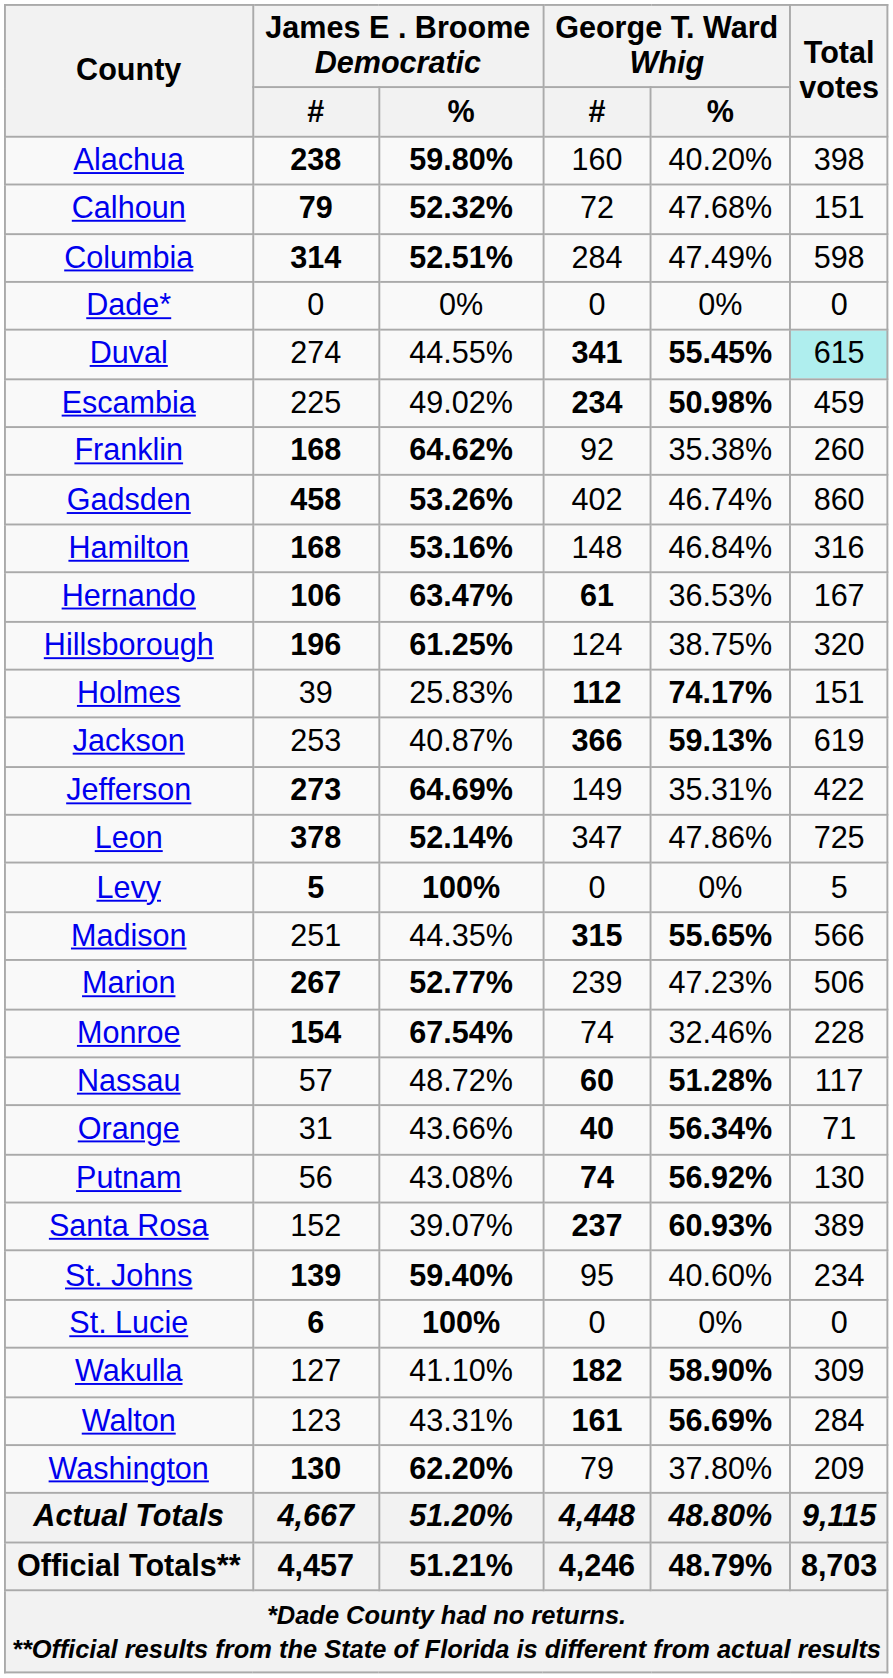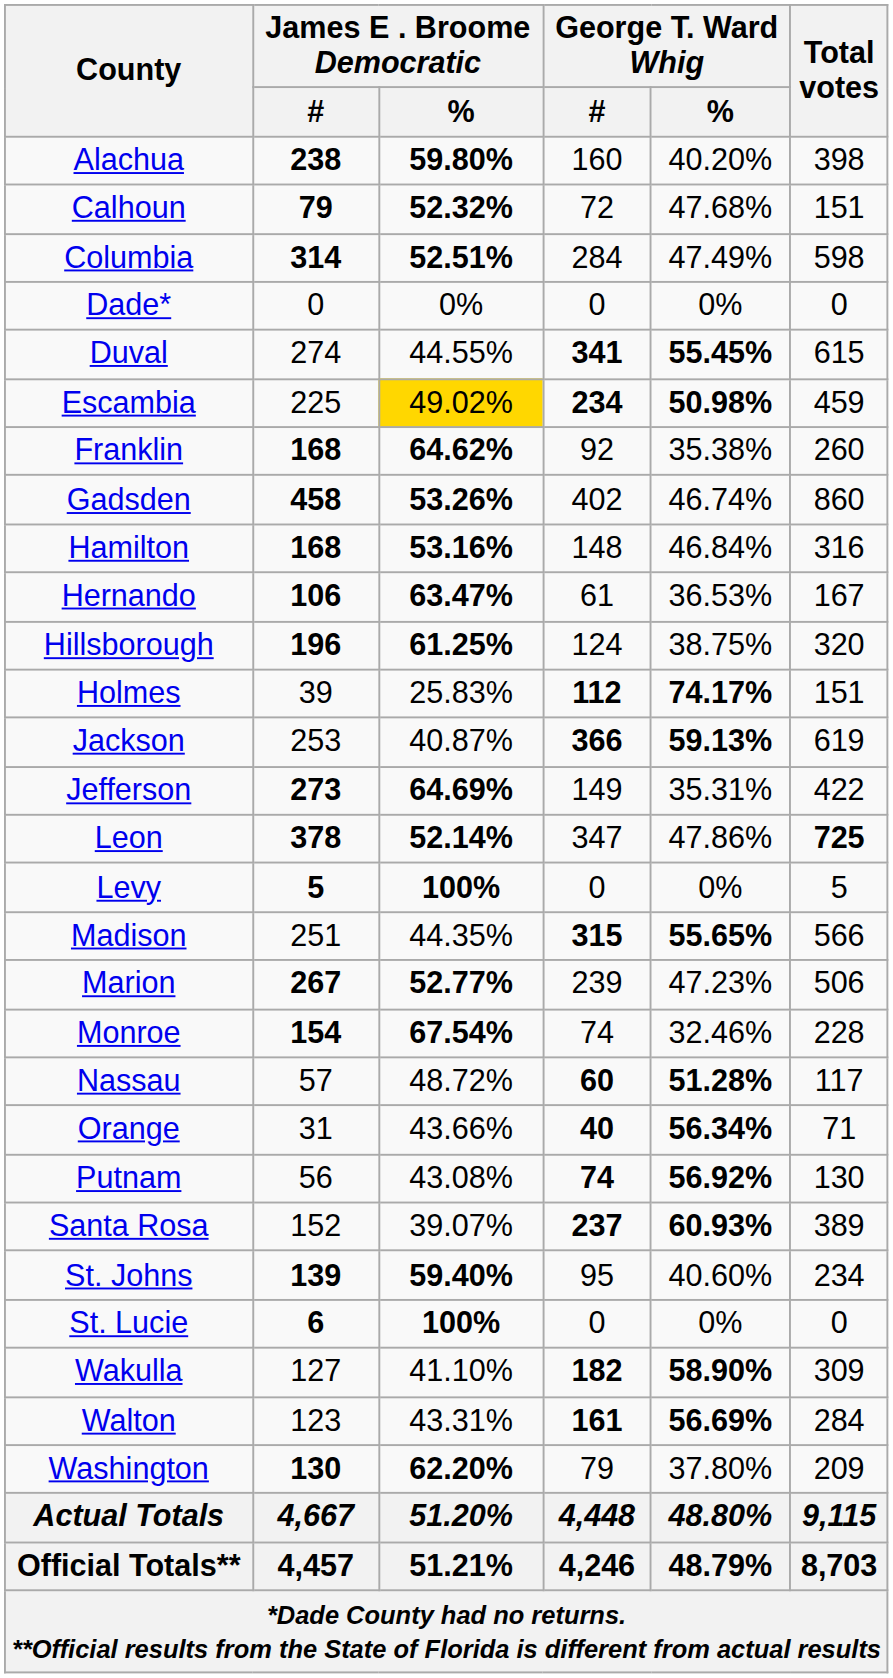(839, 353) paleturquoise background -> (839, 353) no background
(461, 402) no background -> (461, 402) gold background
(597, 596) bold -> (597, 596) normal
(839, 838) normal -> (839, 838) bold
